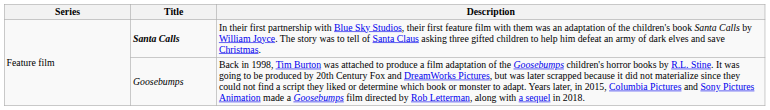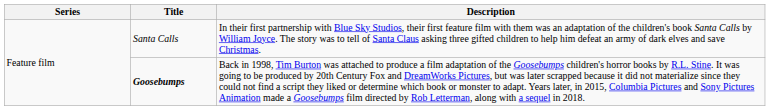(156, 38) bold -> (156, 38) normal
(158, 81) normal -> (159, 81) bold
